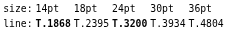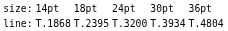(53, 23) bold -> (53, 23) normal
(130, 23) bold -> (130, 23) normal
